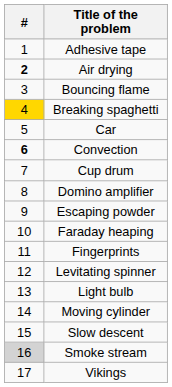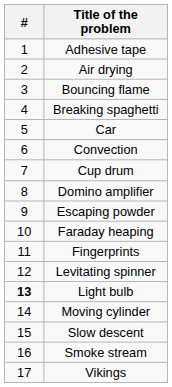(24, 69) bold -> (24, 69) normal
(24, 110) gold background -> (24, 110) no background
(24, 150) bold -> (24, 150) normal
(24, 292) normal -> (24, 292) bold
(24, 352) lightgrey background -> (24, 352) no background
